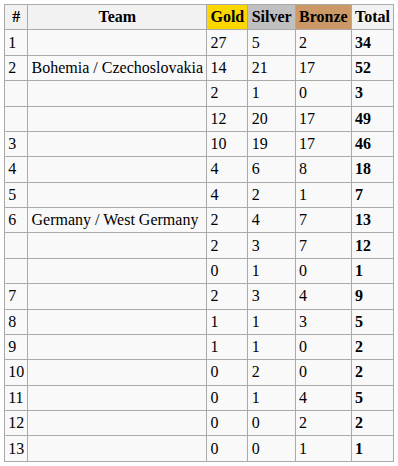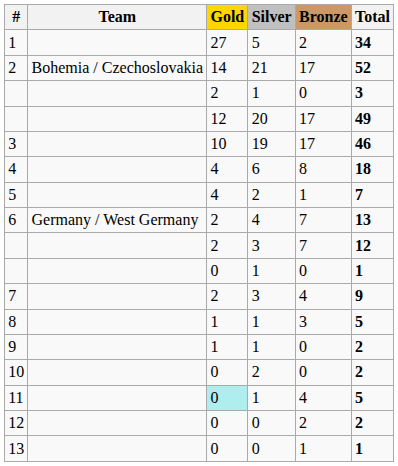(214, 397) no background -> (214, 397) paleturquoise background
